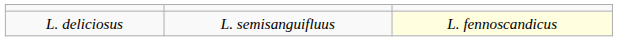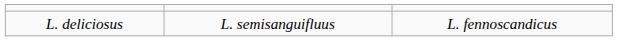(502, 23) lightyellow background -> (502, 23) no background
